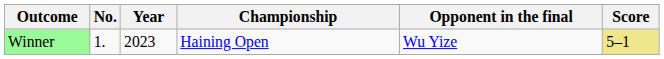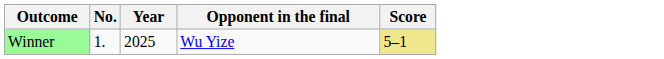- column: (288, 16)
(140, 41) 2023 -> (140, 41) 2025
